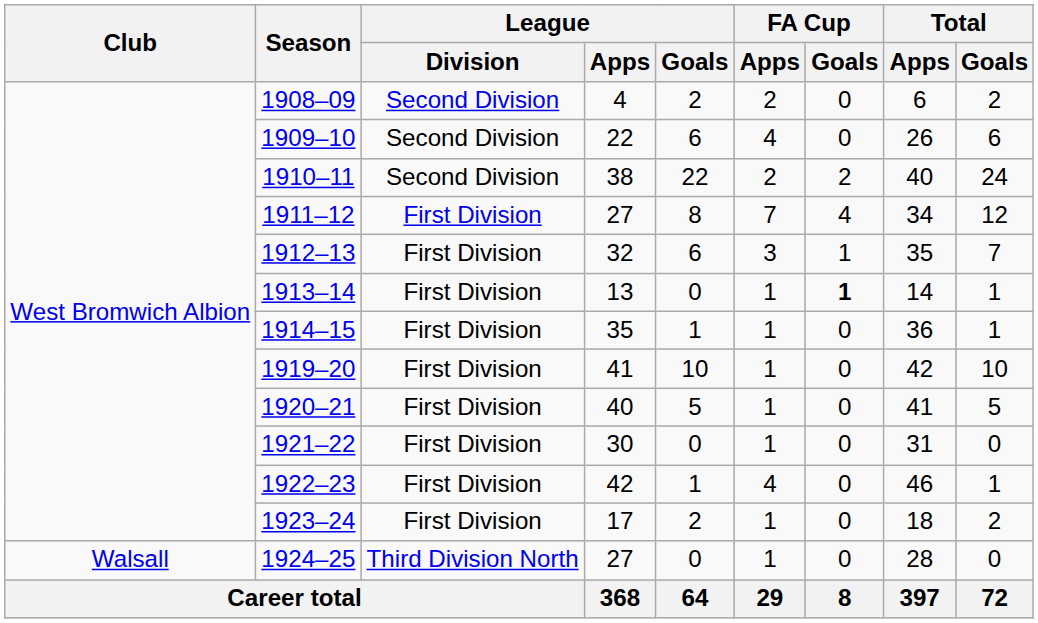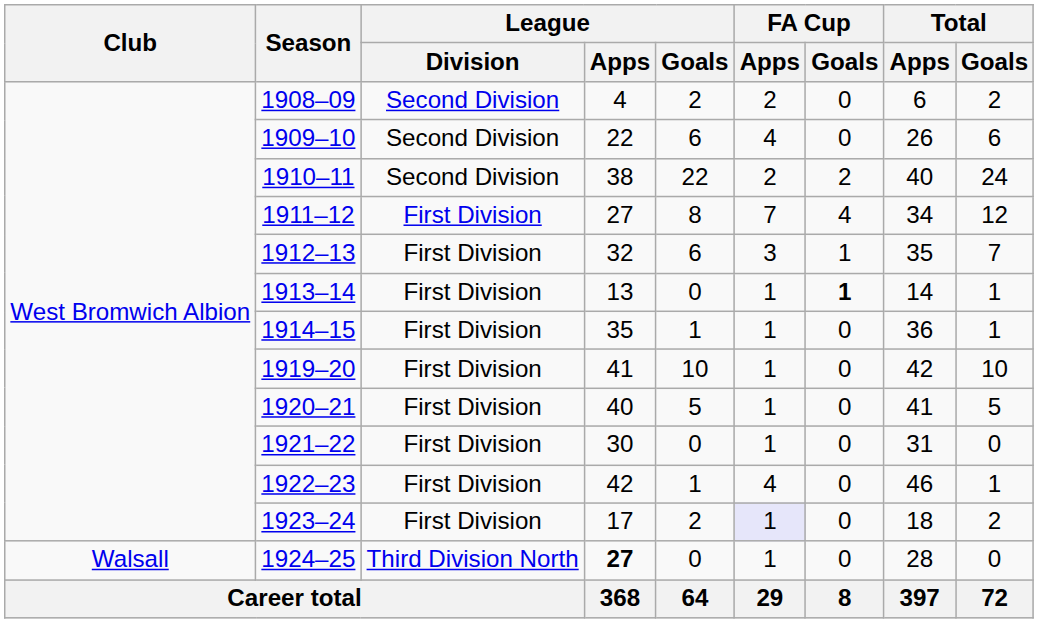(770, 521) no background -> (770, 521) lavender background
(620, 560) normal -> (620, 560) bold
